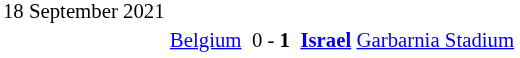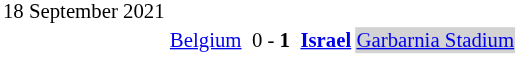(435, 40) no background -> (435, 40) lightgrey background
